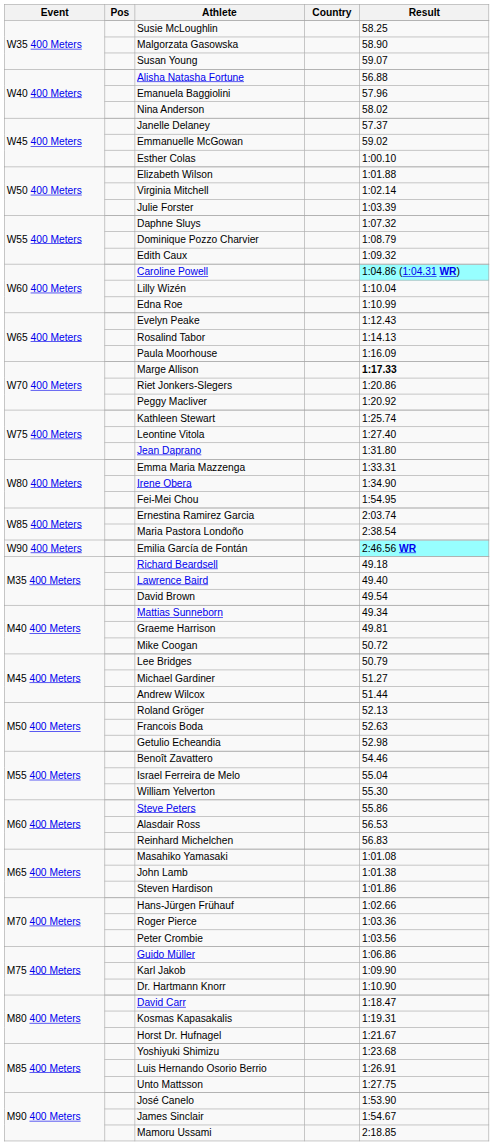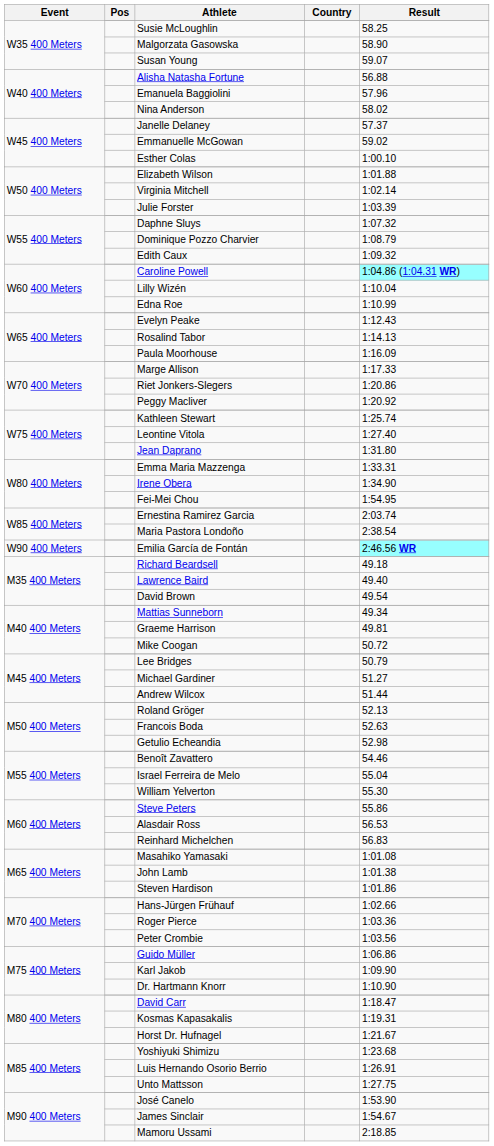(379, 369) bold -> (379, 369) normal
